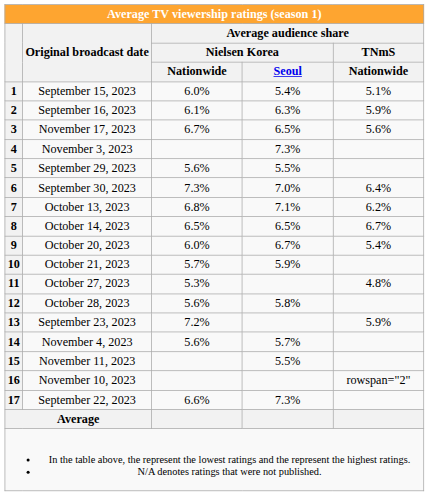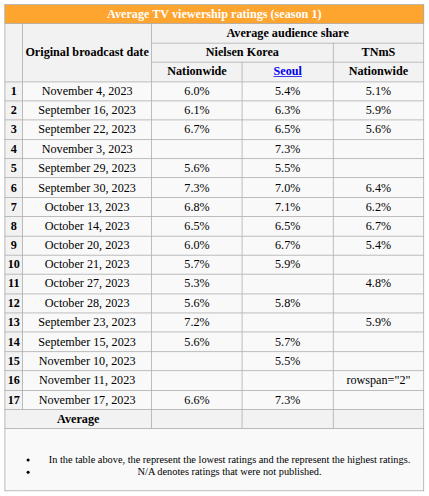(87, 91) September 15, 2023 -> (87, 91) November 4, 2023
(87, 129) November 17, 2023 -> (87, 129) September 22, 2023
(87, 341) November 4, 2023 -> (87, 341) September 15, 2023
(87, 361) November 11, 2023 -> (87, 361) November 10, 2023
(87, 380) November 10, 2023 -> (87, 380) November 11, 2023
(87, 399) September 22, 2023 -> (87, 399) November 17, 2023
